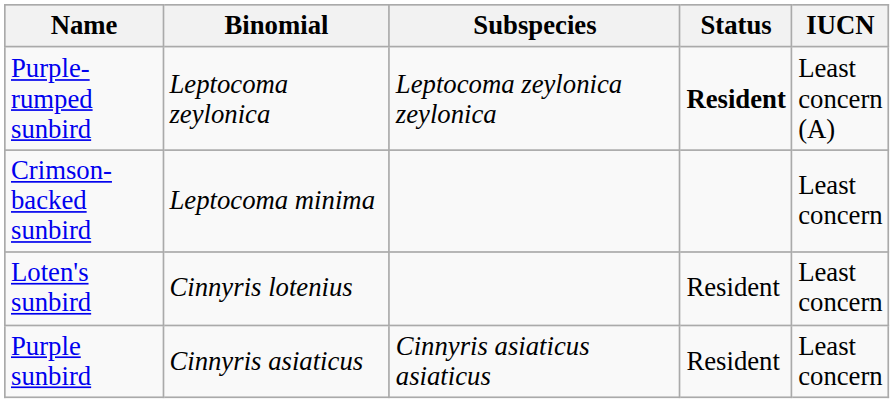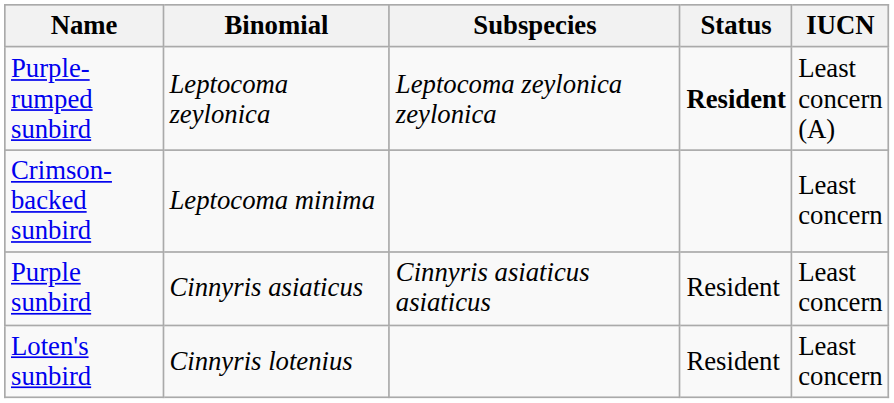rows swapped: (51, 360) <-> (51, 288)
